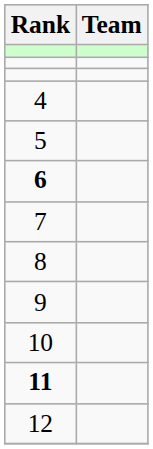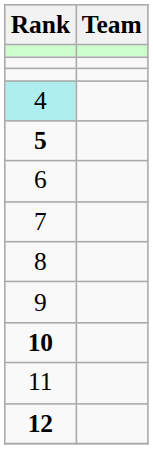(40, 100) no background -> (40, 100) paleturquoise background
(40, 140) normal -> (40, 140) bold
(40, 180) bold -> (40, 180) normal
(40, 342) normal -> (40, 342) bold
(40, 382) bold -> (40, 382) normal
(40, 422) normal -> (40, 422) bold
